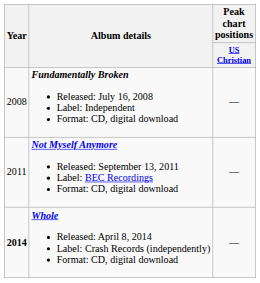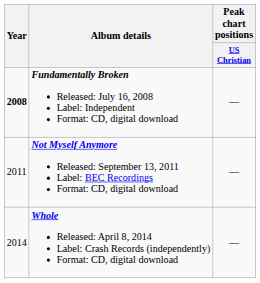(17, 102) normal -> (17, 102) bold
(17, 242) bold -> (17, 242) normal
